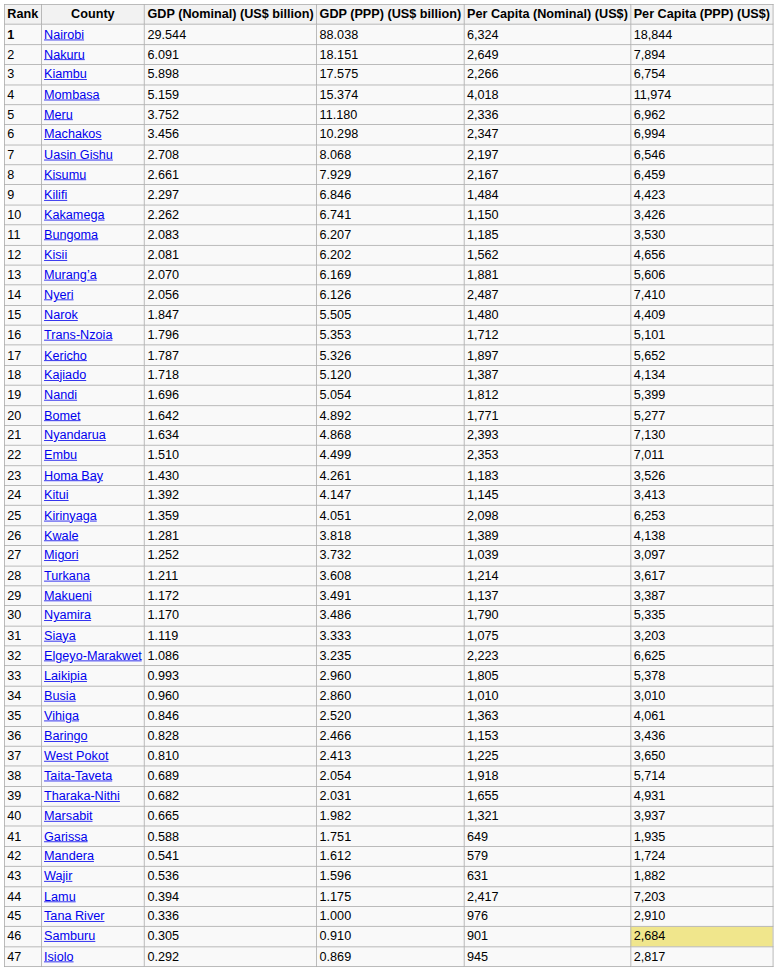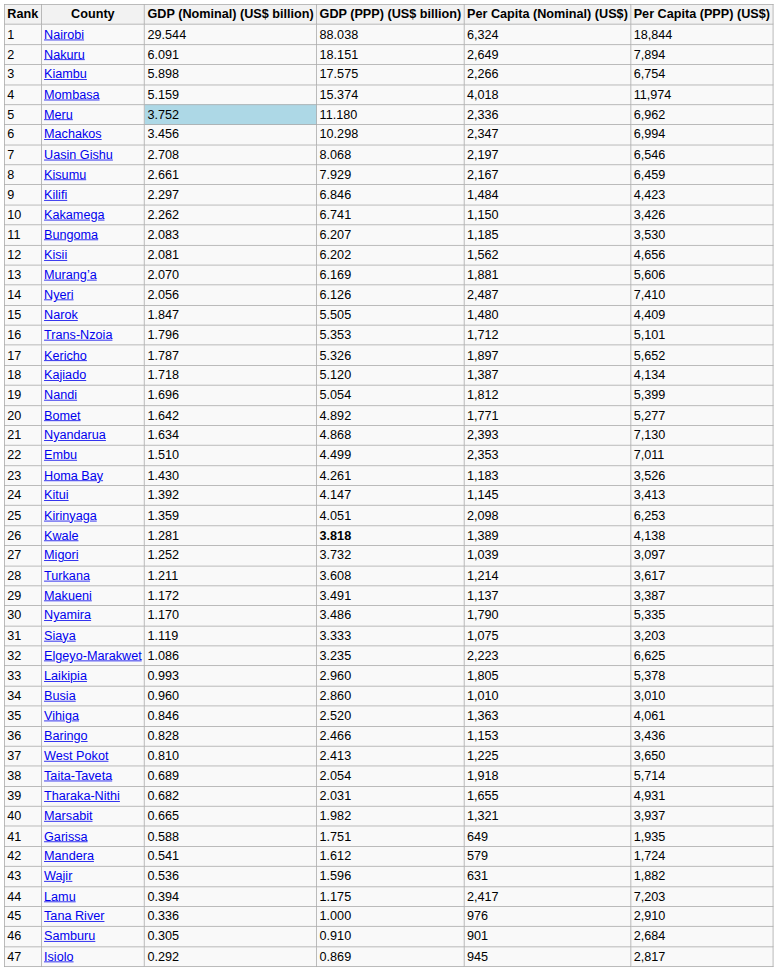(11, 34) bold -> (11, 34) normal
(163, 114) no background -> (163, 114) lightblue background
(335, 535) normal -> (335, 535) bold
(649, 936) khaki background -> (649, 936) no background
